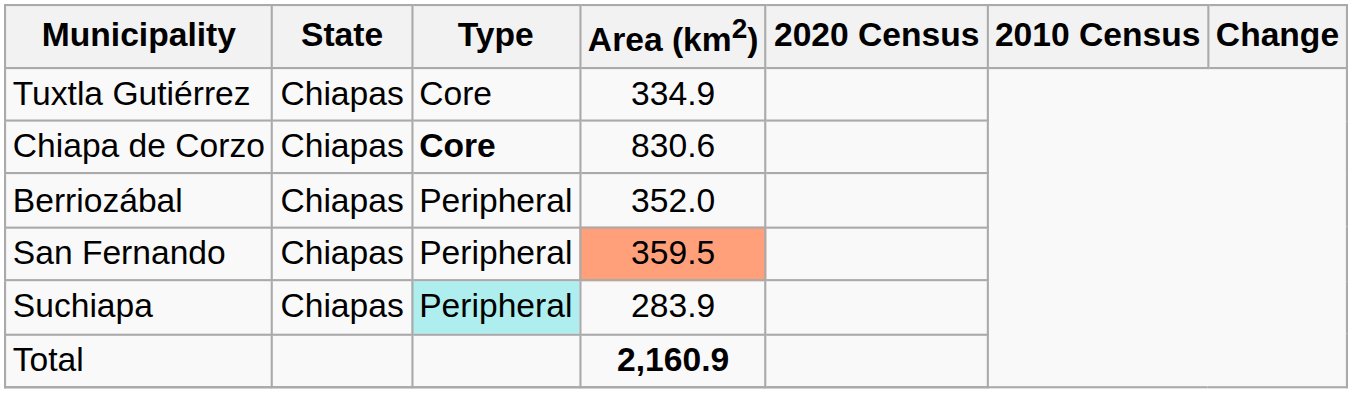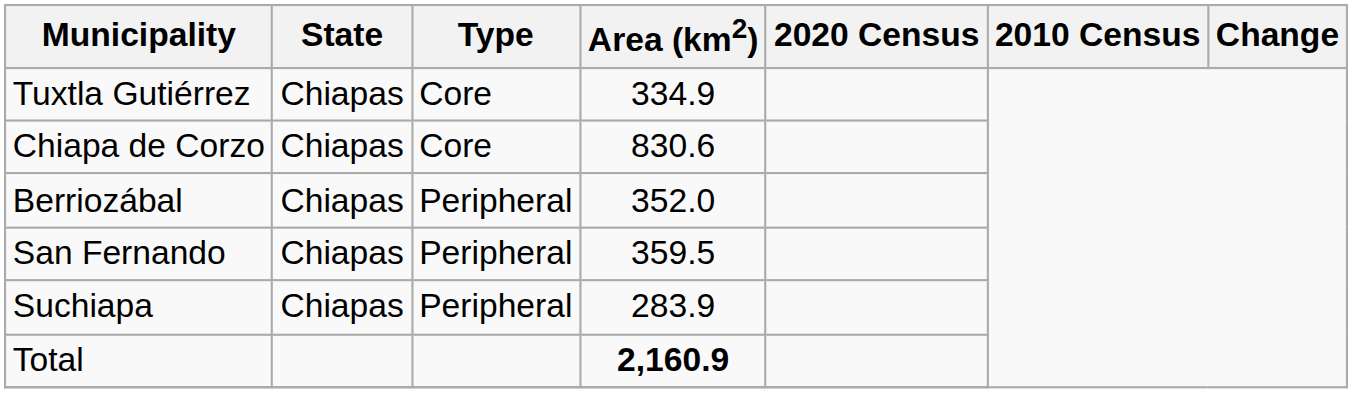(457, 146) bold -> (456, 146) normal
(673, 253) lightsalmon background -> (673, 253) no background
(496, 306) paleturquoise background -> (496, 306) no background
